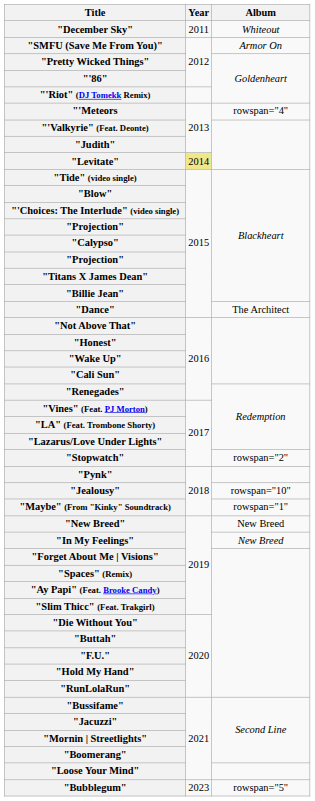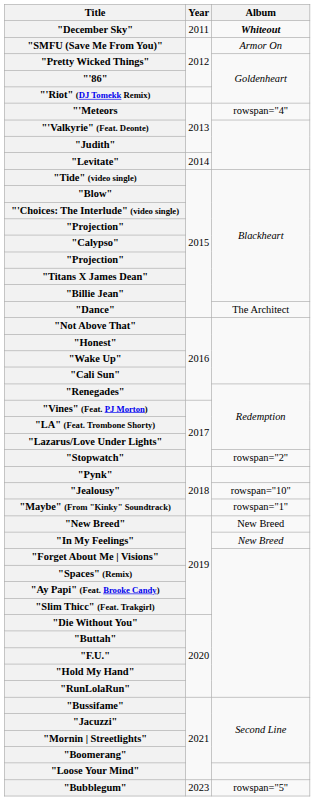(261, 29) normal -> (261, 29) bold
(199, 161) khaki background -> (199, 161) no background
